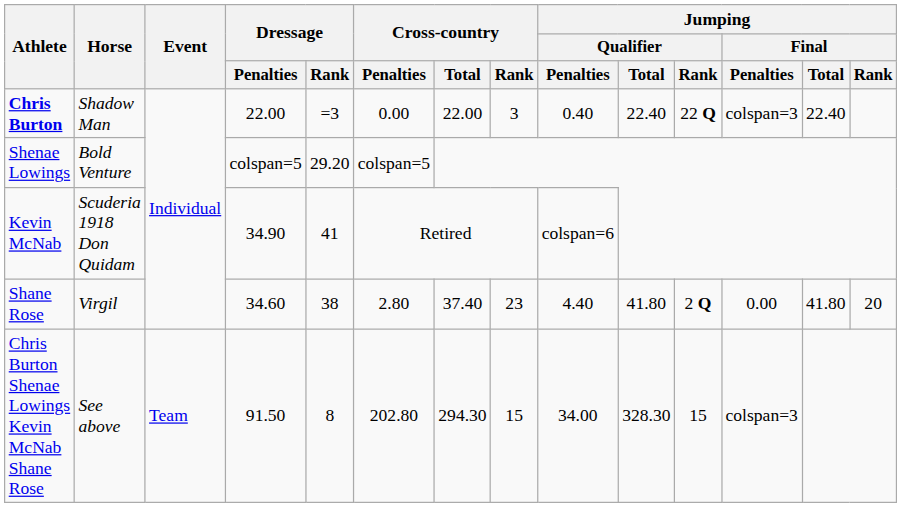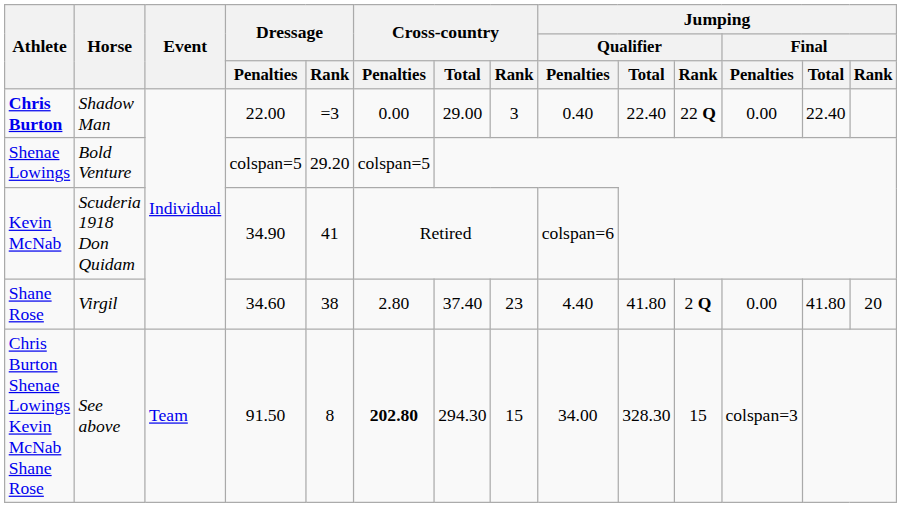(462, 113) 22.00 -> (462, 113) 29.00
(762, 113) colspan=3 -> (762, 113) 0.00
(394, 416) normal -> (394, 416) bold
